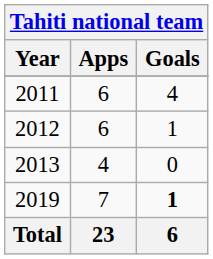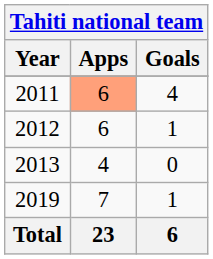(103, 93) no background -> (103, 93) lightsalmon background
(172, 199) bold -> (172, 199) normal
